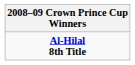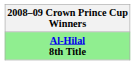(67, 46) no background -> (67, 46) lightgreen background
